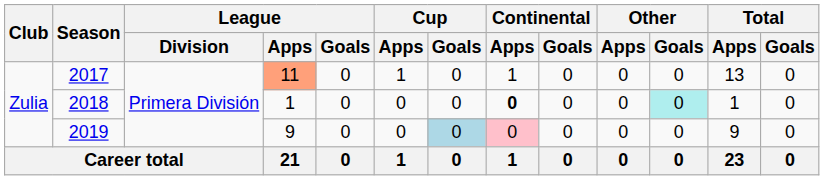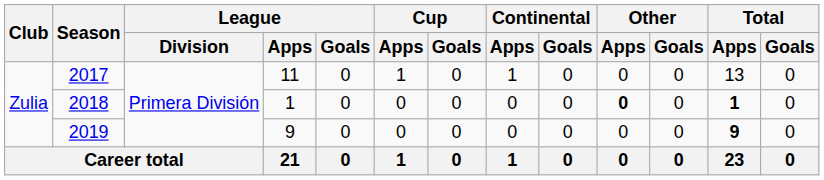(290, 75) lightsalmon background -> (290, 75) no background
(512, 103) bold -> (512, 103) normal
(623, 103) normal -> (623, 103) bold
(679, 103) paleturquoise background -> (679, 103) no background
(734, 103) normal -> (734, 103) bold
(457, 132) lightblue background -> (457, 132) no background
(512, 132) pink background -> (512, 132) no background
(734, 132) normal -> (734, 132) bold
